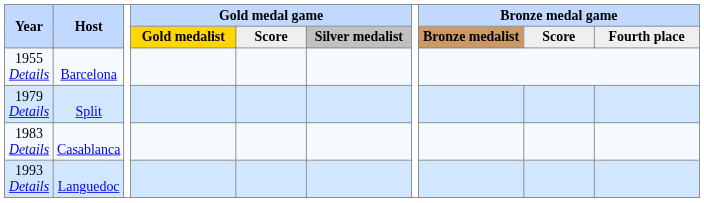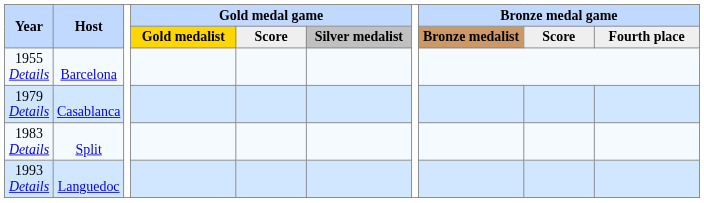(89, 111) Split -> (89, 111) Casablanca
(89, 149) Casablanca -> (89, 149) Split
